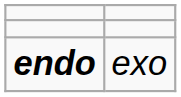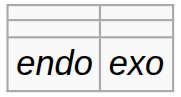(55, 63) bold -> (55, 63) normal
